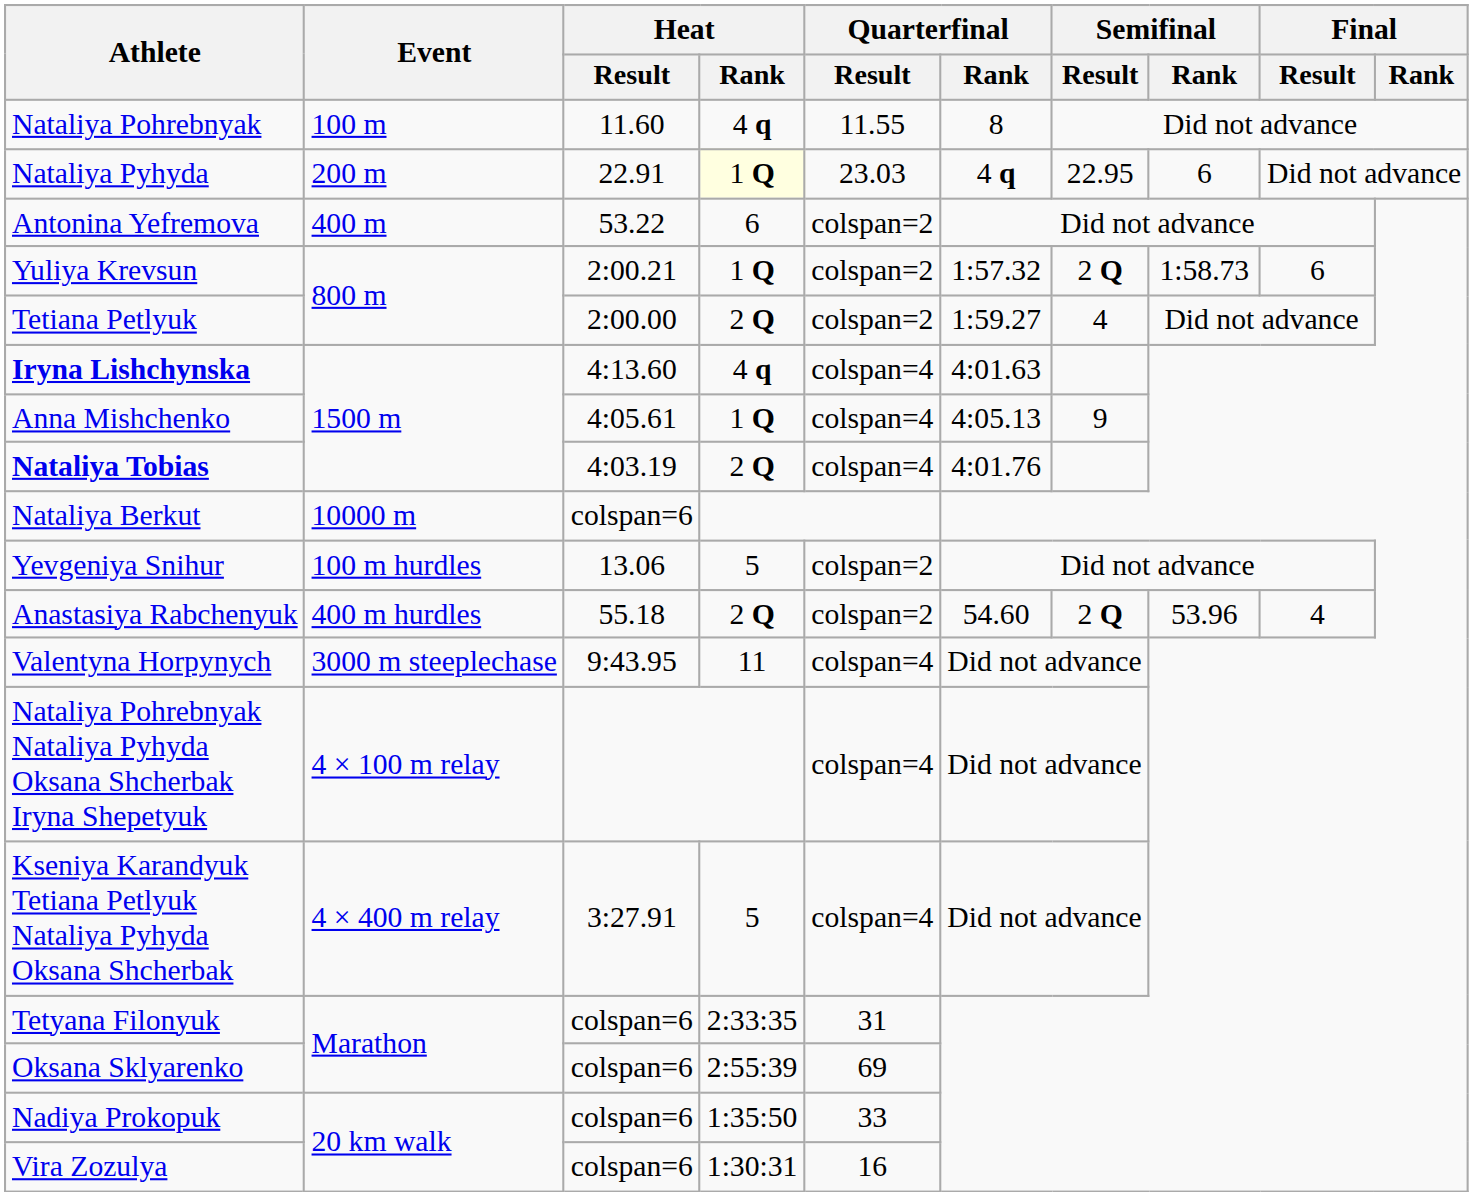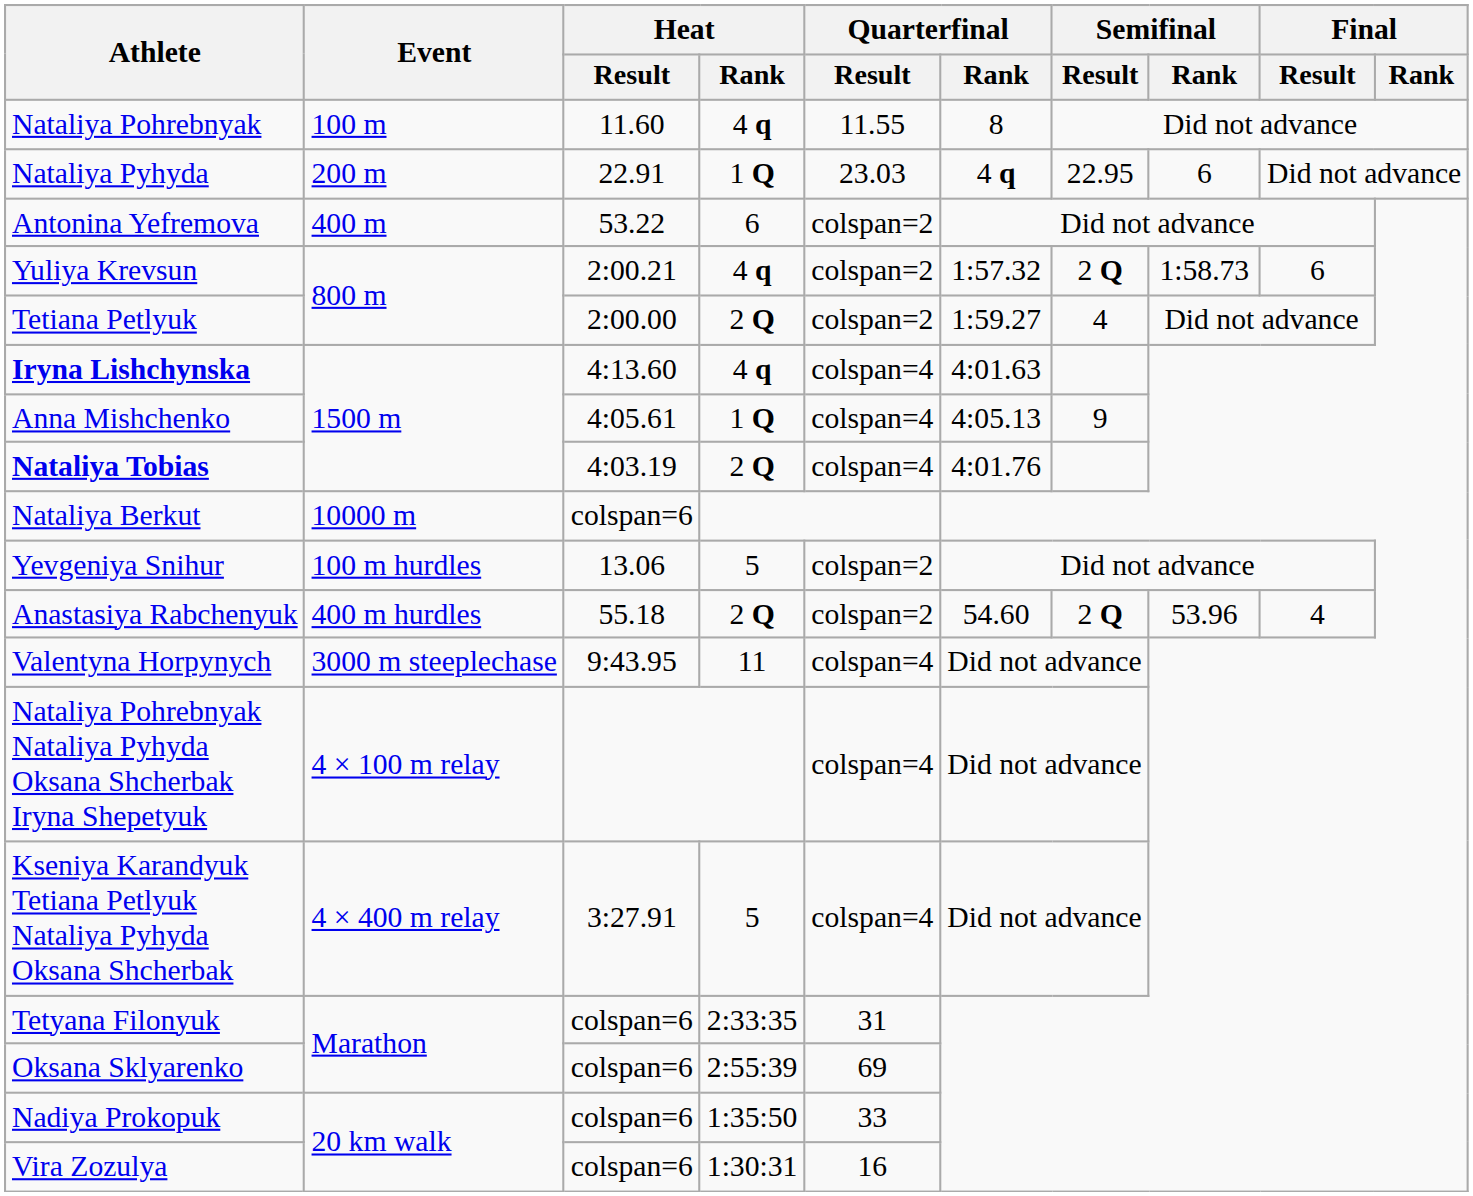(752, 173) lightyellow background -> (752, 173) no background
(752, 271) 1 Q -> (752, 271) 4 q
